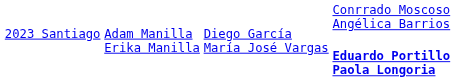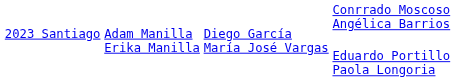(391, 63) bold -> (391, 63) normal
